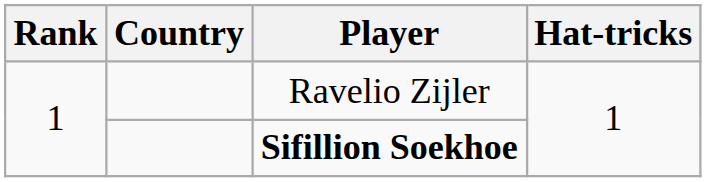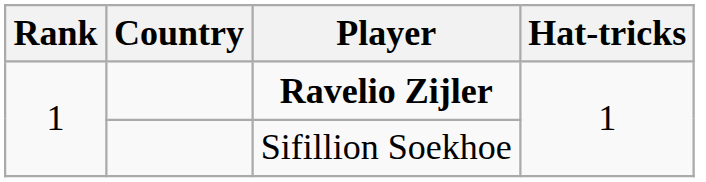(389, 90) normal -> (386, 90) bold
(389, 147) bold -> (386, 147) normal
